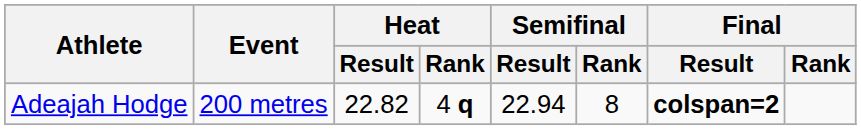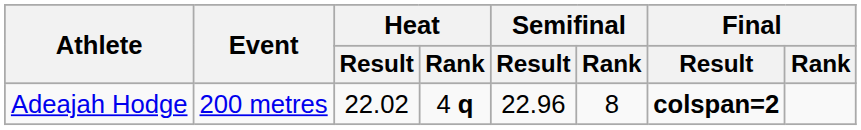(377, 104) 22.82 -> (377, 104) 22.02
(533, 104) 22.94 -> (533, 104) 22.96
